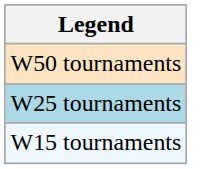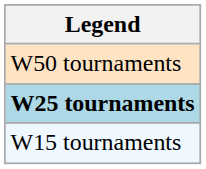(96, 102) normal -> (103, 102) bold
